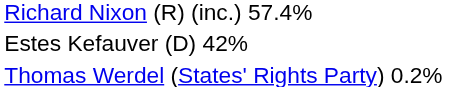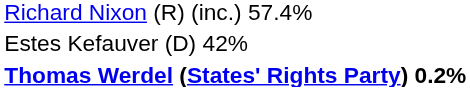(223, 75) normal -> (235, 75) bold
